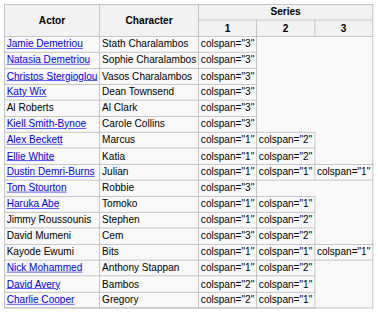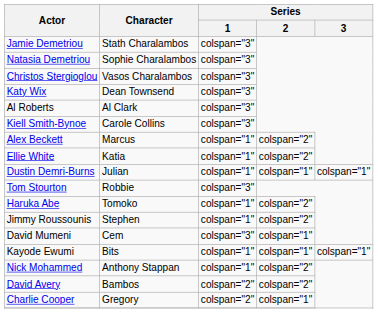(286, 204) colspan="1" -> (286, 204) colspan="2"
(286, 236) colspan="2" -> (286, 236) colspan="1"
(286, 284) colspan="1" -> (286, 284) colspan="2"
